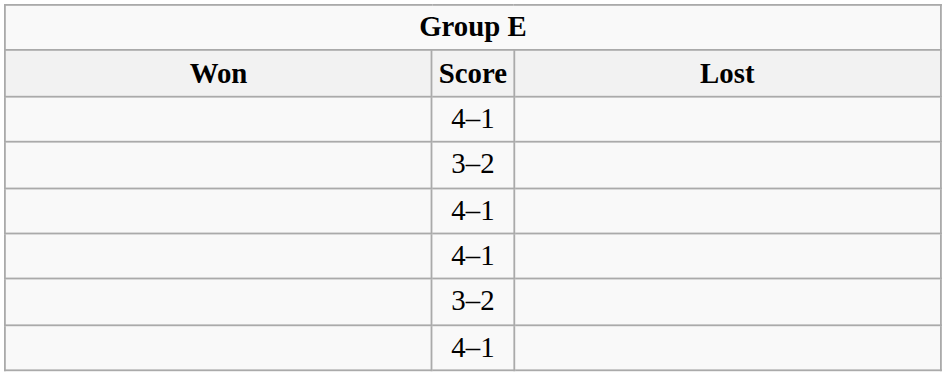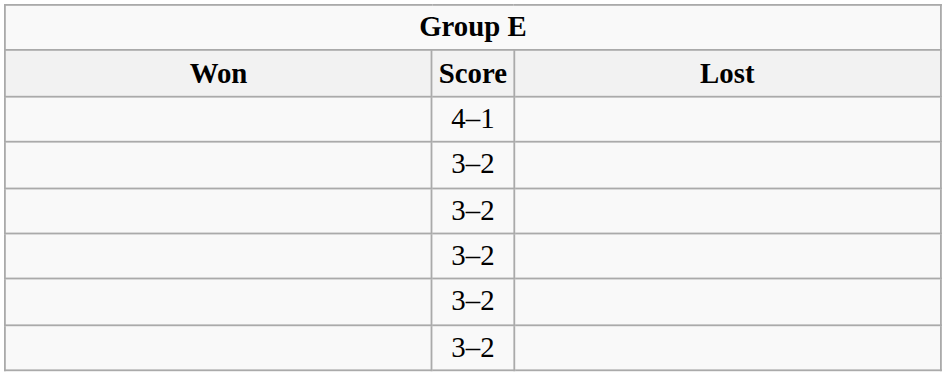(473, 210) 4–1 -> (473, 210) 3–2
(473, 255) 4–1 -> (473, 255) 3–2
(473, 347) 4–1 -> (473, 347) 3–2
